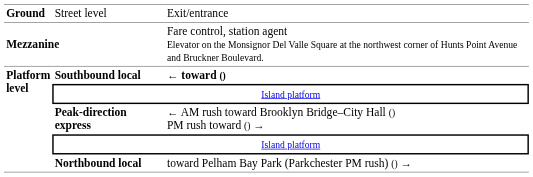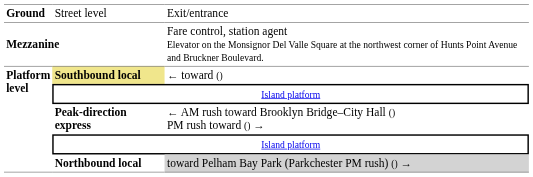(98, 75) no background -> (98, 75) khaki background
(196, 75) bold -> (195, 75) normal
(289, 163) no background -> (289, 163) lightgrey background
